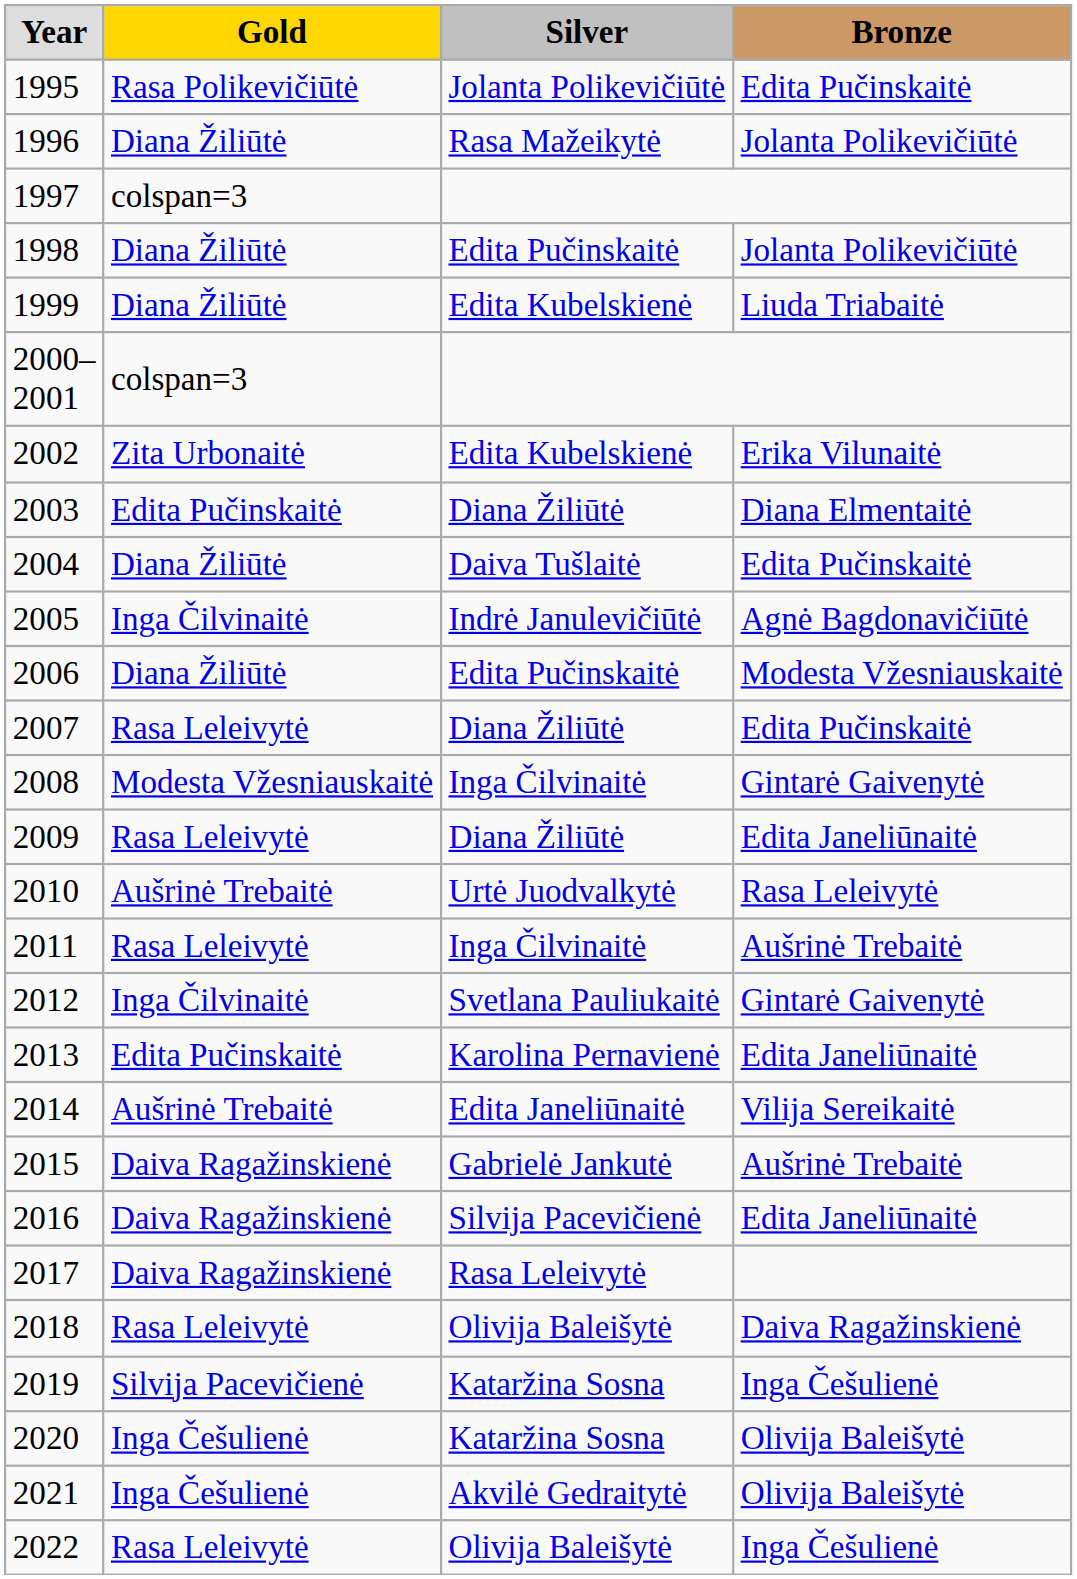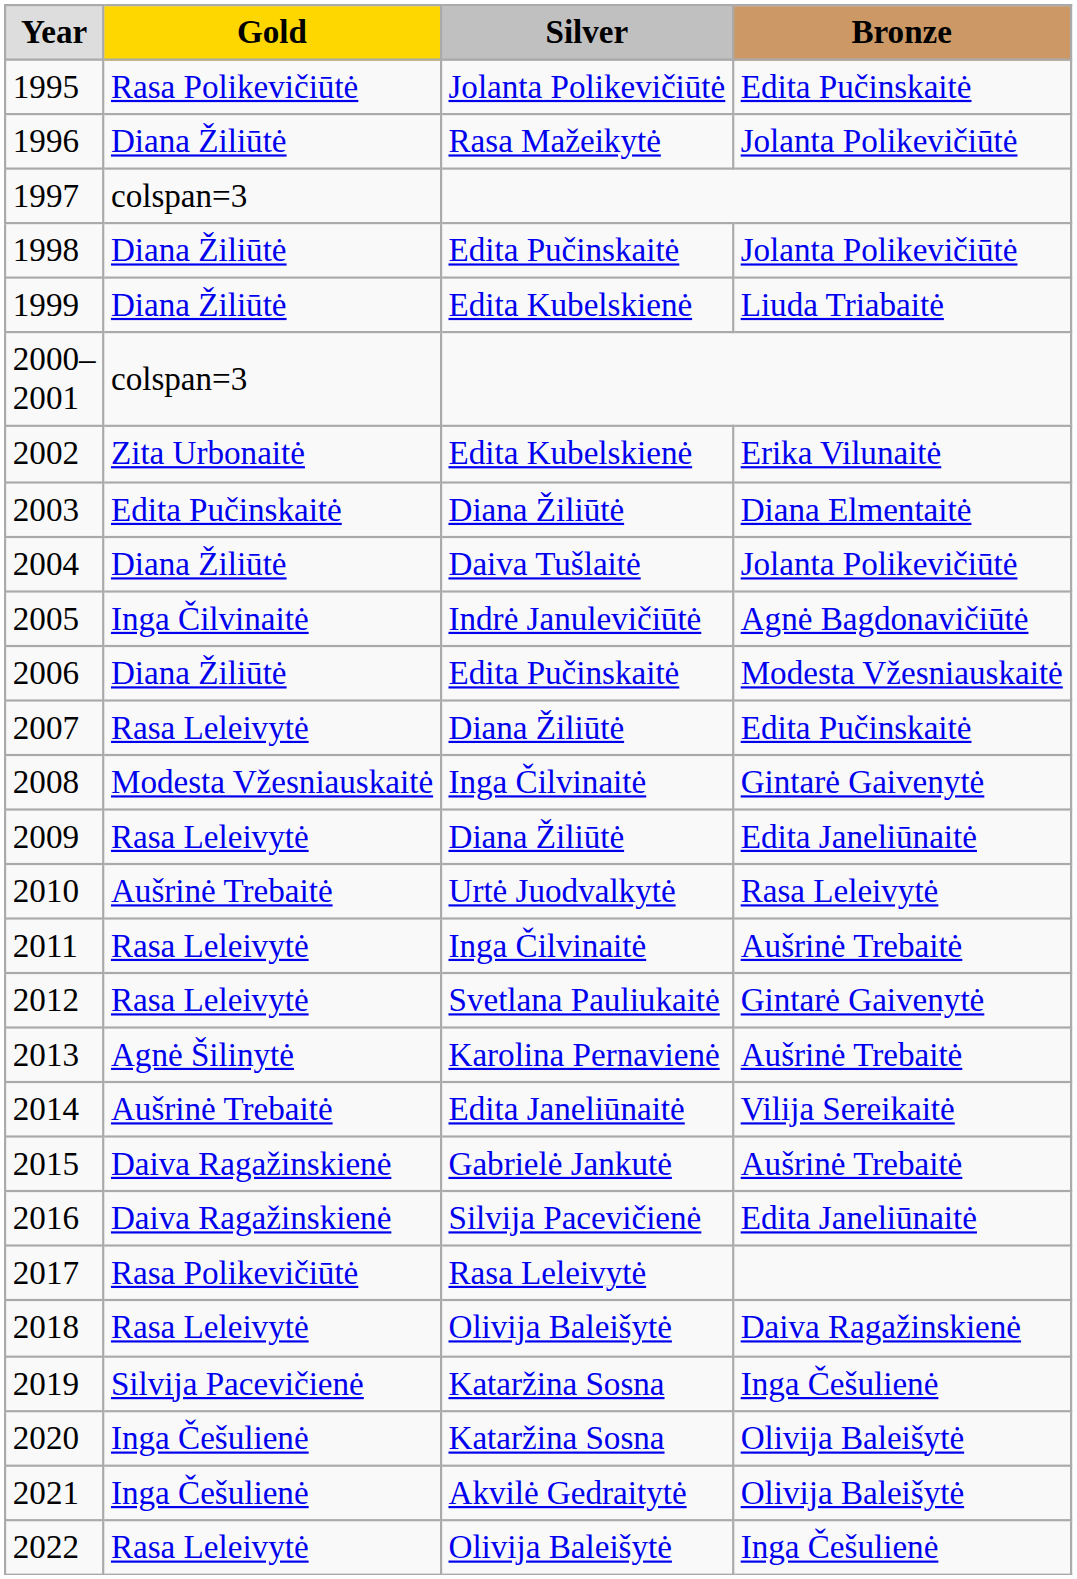(856, 562) Edita Pučinskaitė -> (879, 562) Jolanta Polikevičiūtė
(210, 1000) Inga Čilvinaitė -> (210, 1000) Rasa Leleivytė
(226, 1054) Edita Pučinskaitė -> (202, 1054) Agnė Šilinytė
(859, 1054) Edita Janeliūnaitė -> (851, 1054) Aušrinė Trebaitė
(251, 1273) Daiva Ragažinskienė -> (235, 1273) Rasa Polikevičiūtė
